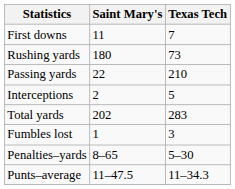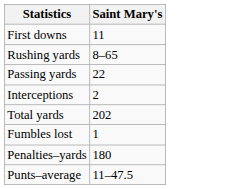- column: (198, 14)
(102, 54) 180 -> (105, 54) 8–65
(105, 154) 8–65 -> (102, 154) 180
